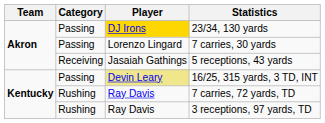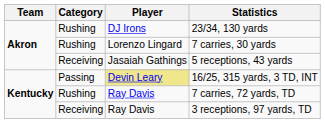(76, 29) Passing -> (77, 29) Rushing
(127, 29) gold background -> (127, 29) no background
(76, 45) Passing -> (77, 45) Rushing
(77, 110) Rushing -> (81, 110) Receiving
